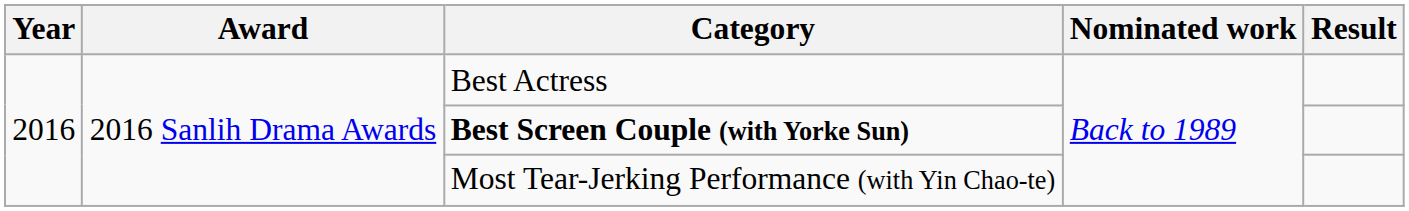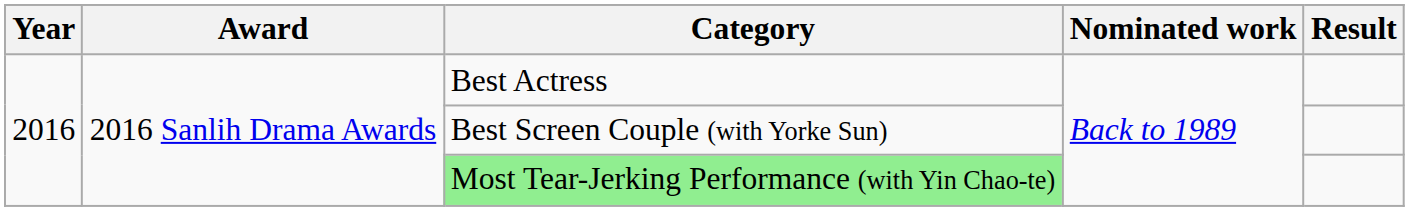(680, 129) bold -> (669, 129) normal
(753, 179) no background -> (753, 179) lightgreen background
